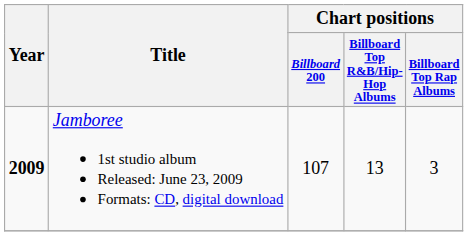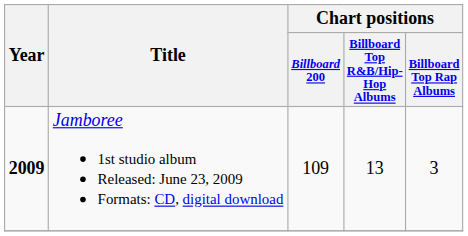(316, 168) 107 -> (316, 168) 109
